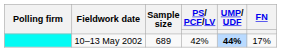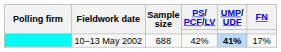(163, 41) 689 -> (163, 41) 688
(232, 41) 44% -> (232, 41) 41%
